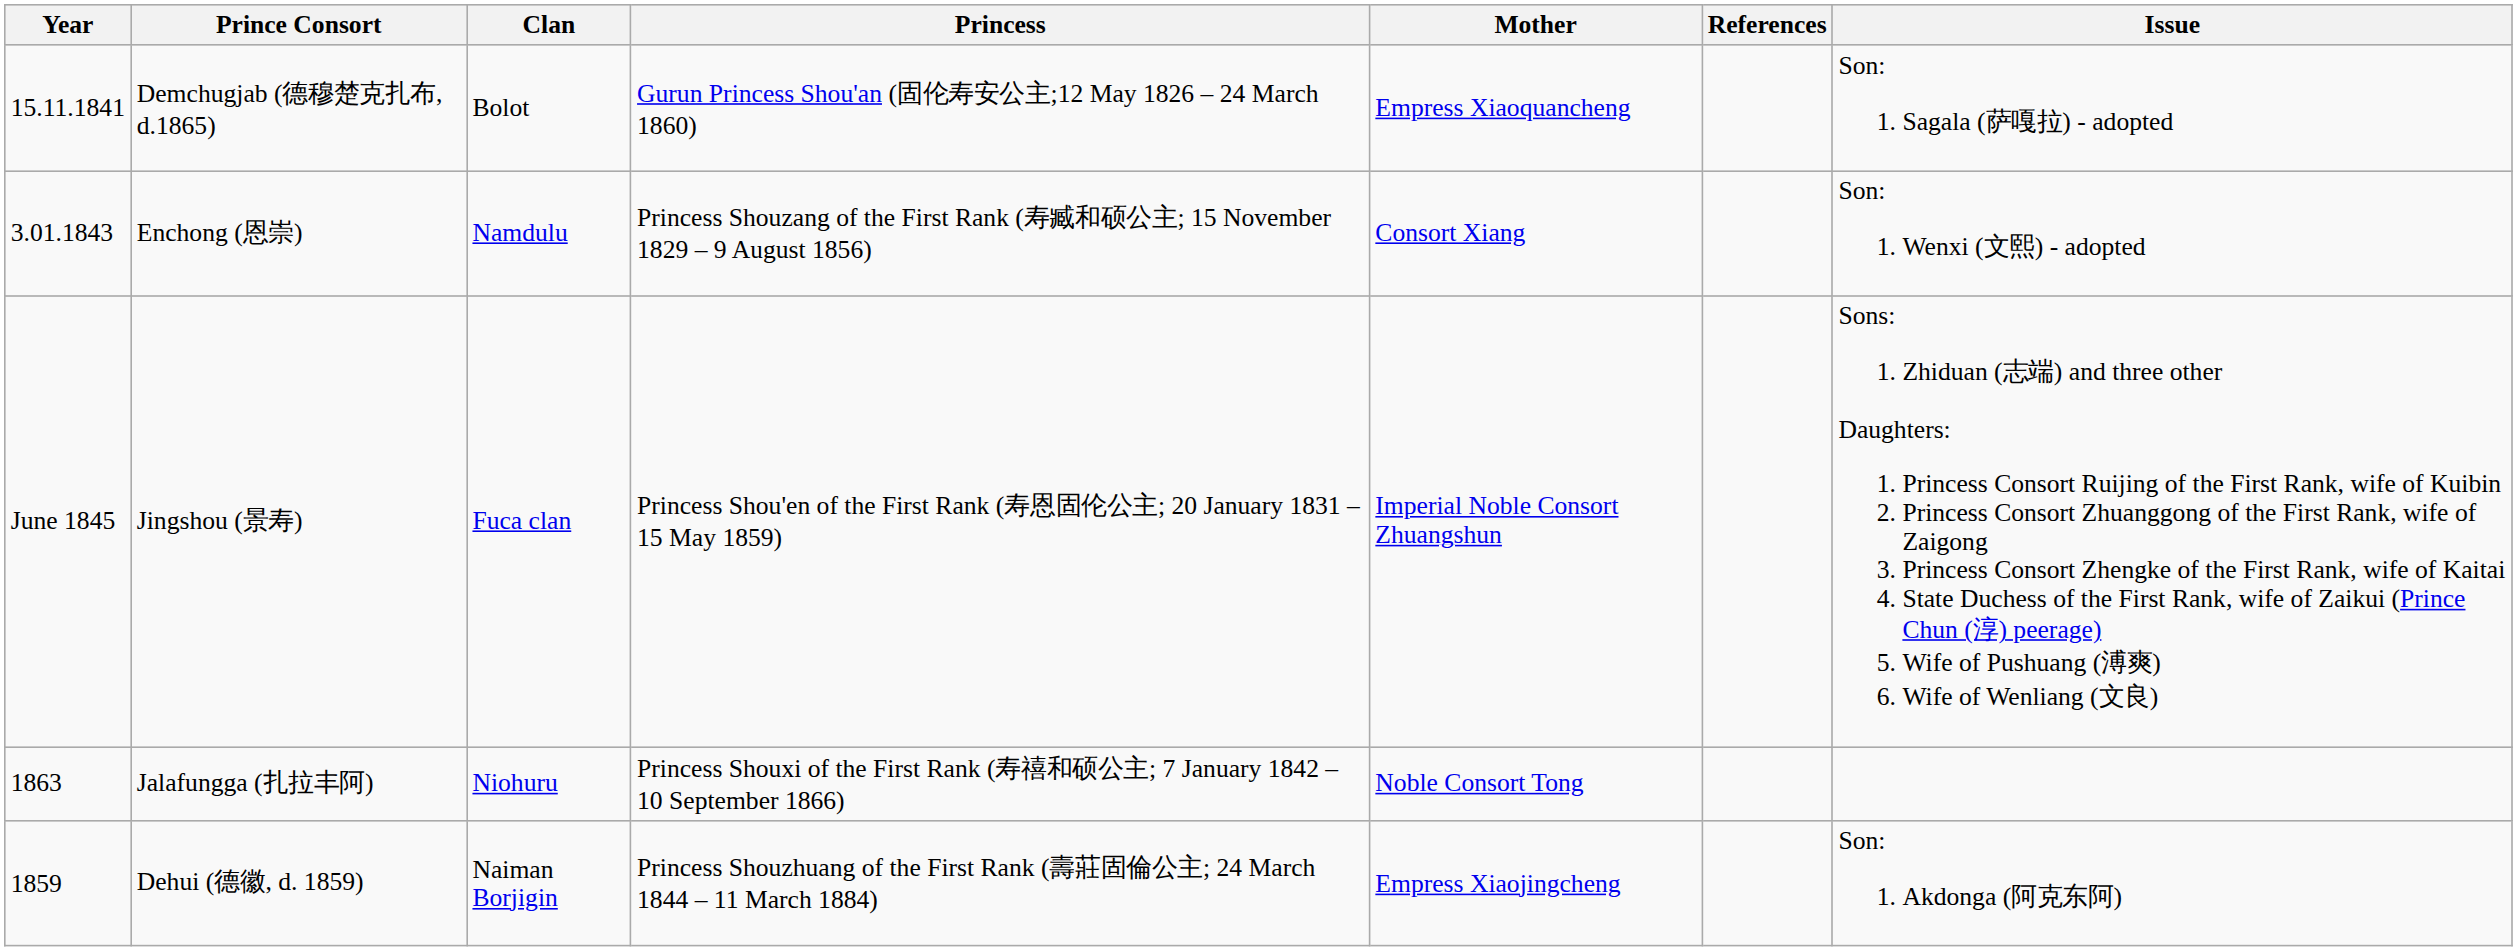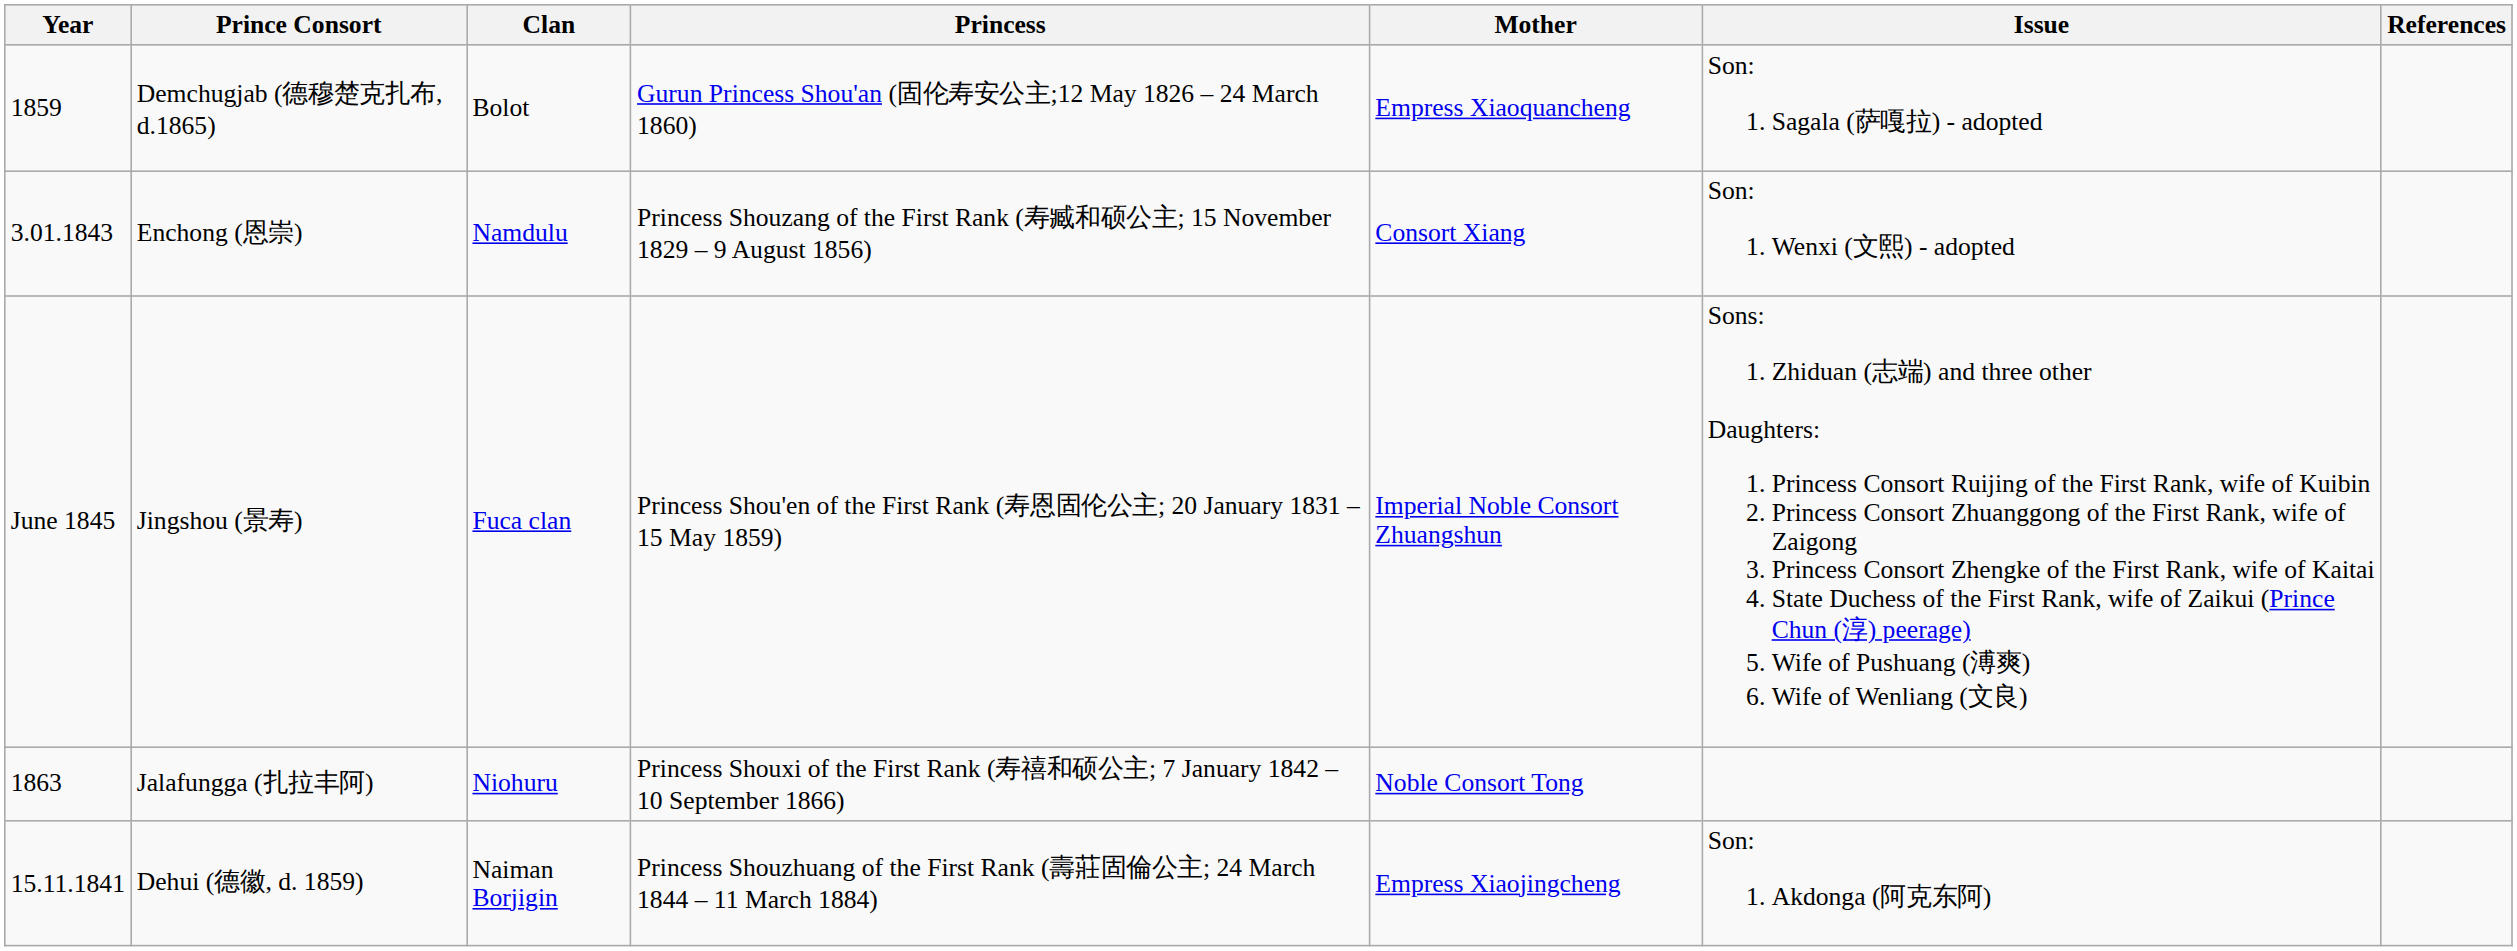columns swapped: (2172, 24) <-> (1767, 24)
(68, 107) 15.11.1841 -> (36, 107) 1859
(36, 883) 1859 -> (68, 883) 15.11.1841
